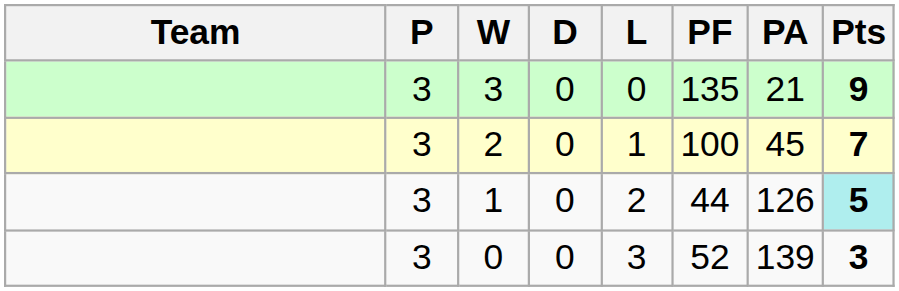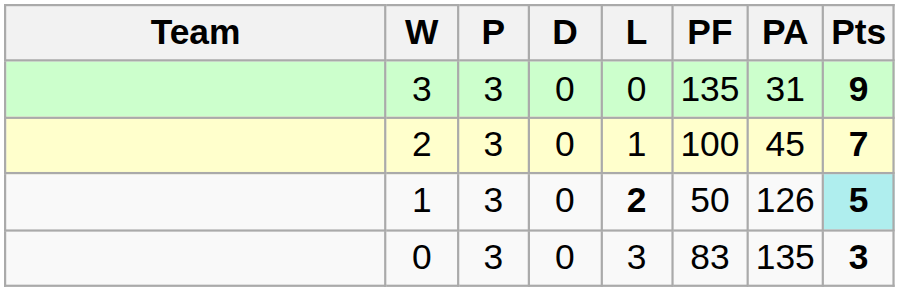columns swapped: (422, 32) <-> (493, 32)
(785, 88) 21 -> (785, 88) 31
(636, 200) normal -> (636, 200) bold
(710, 200) 44 -> (710, 200) 50
(710, 256) 52 -> (710, 256) 83
(785, 256) 139 -> (785, 256) 135
